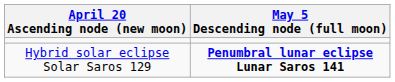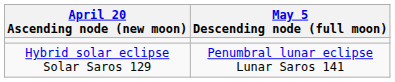(290, 60) bold -> (290, 60) normal
